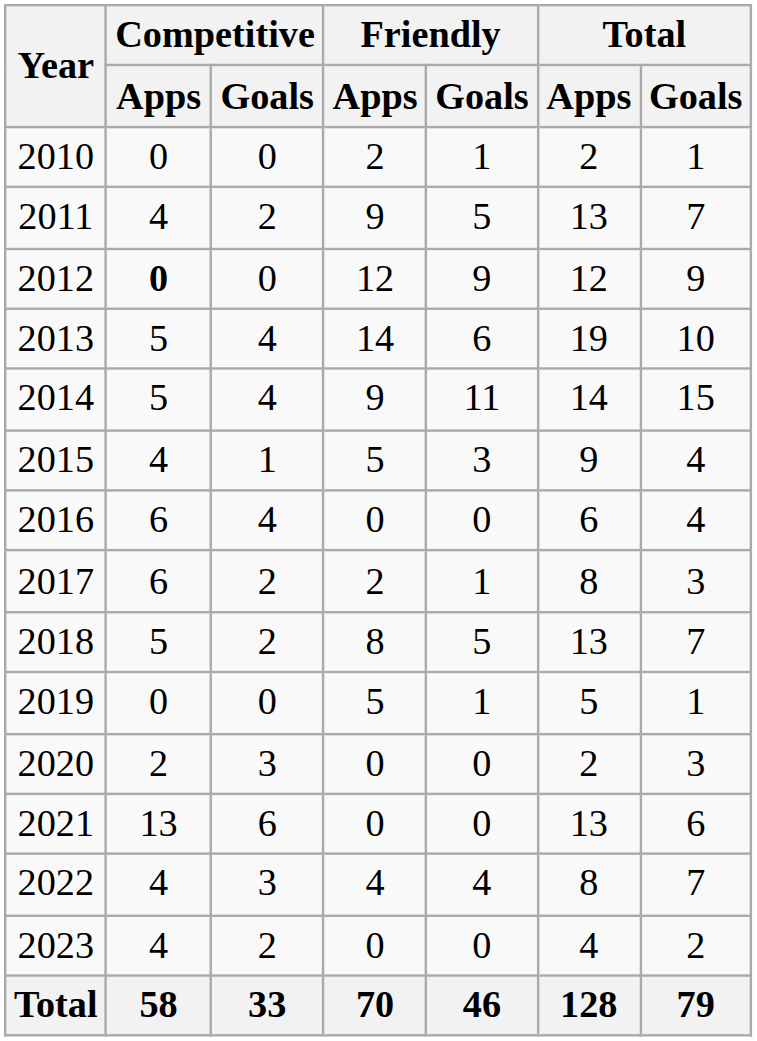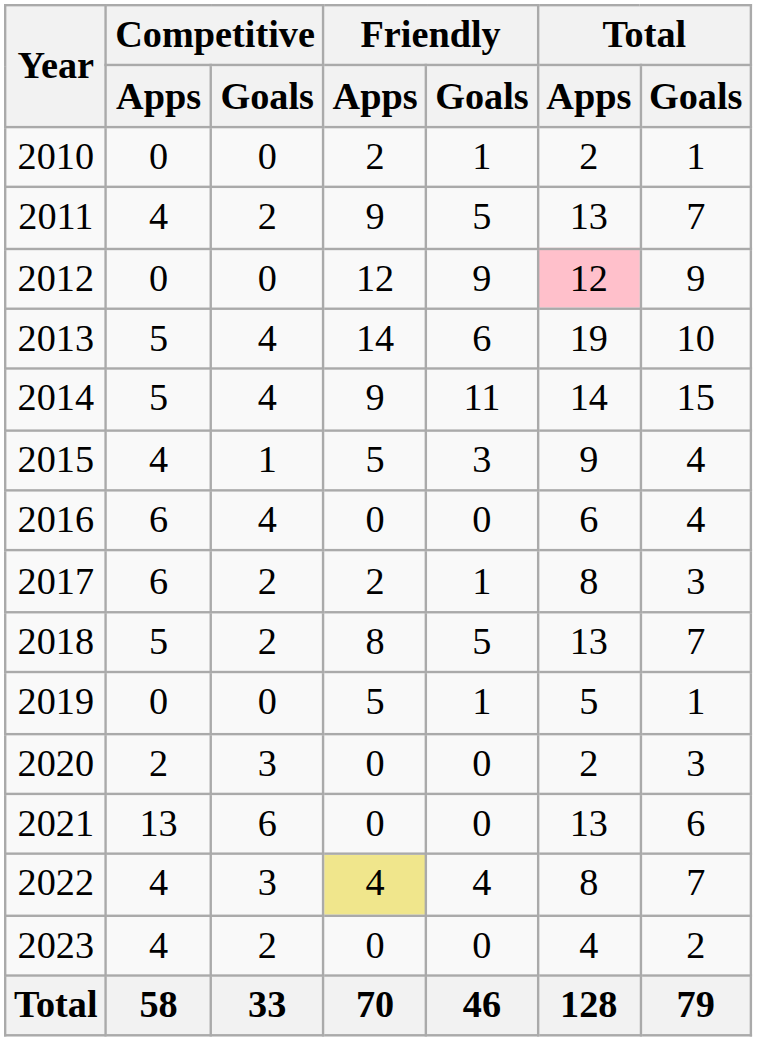(159, 277) bold -> (159, 277) normal
(589, 277) no background -> (589, 277) pink background
(375, 883) no background -> (375, 883) khaki background
